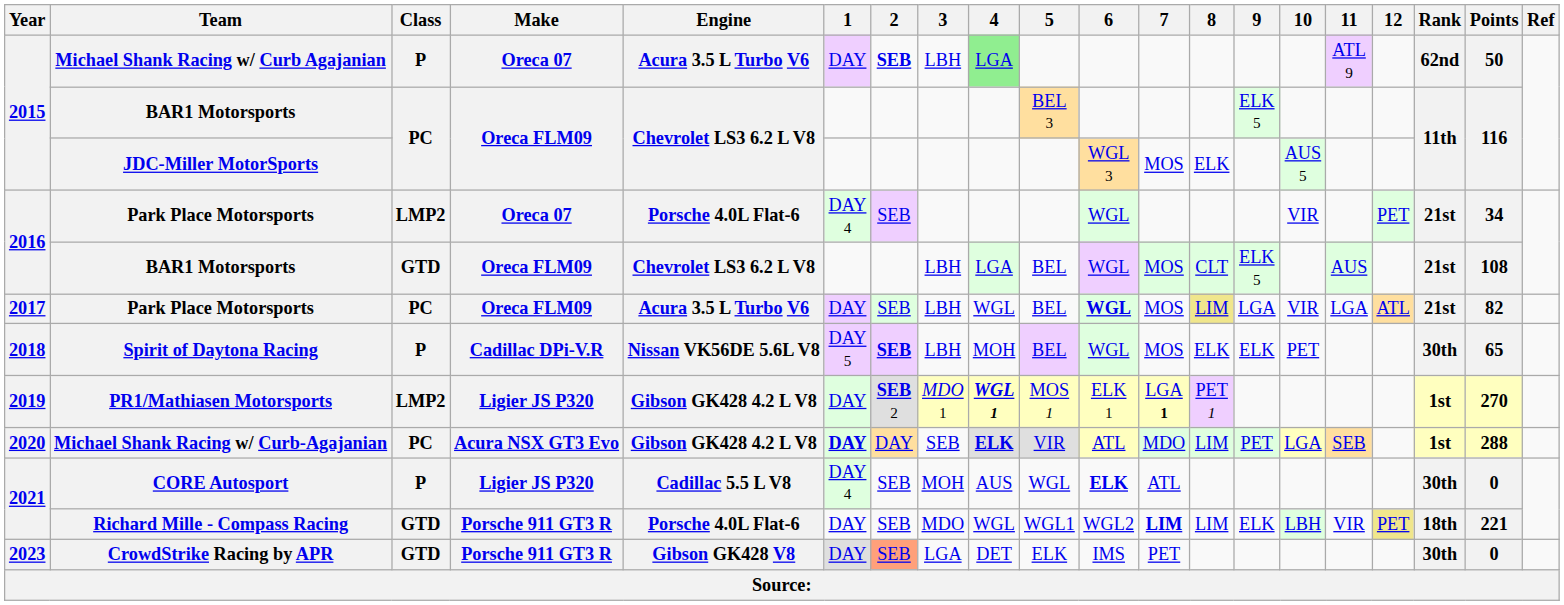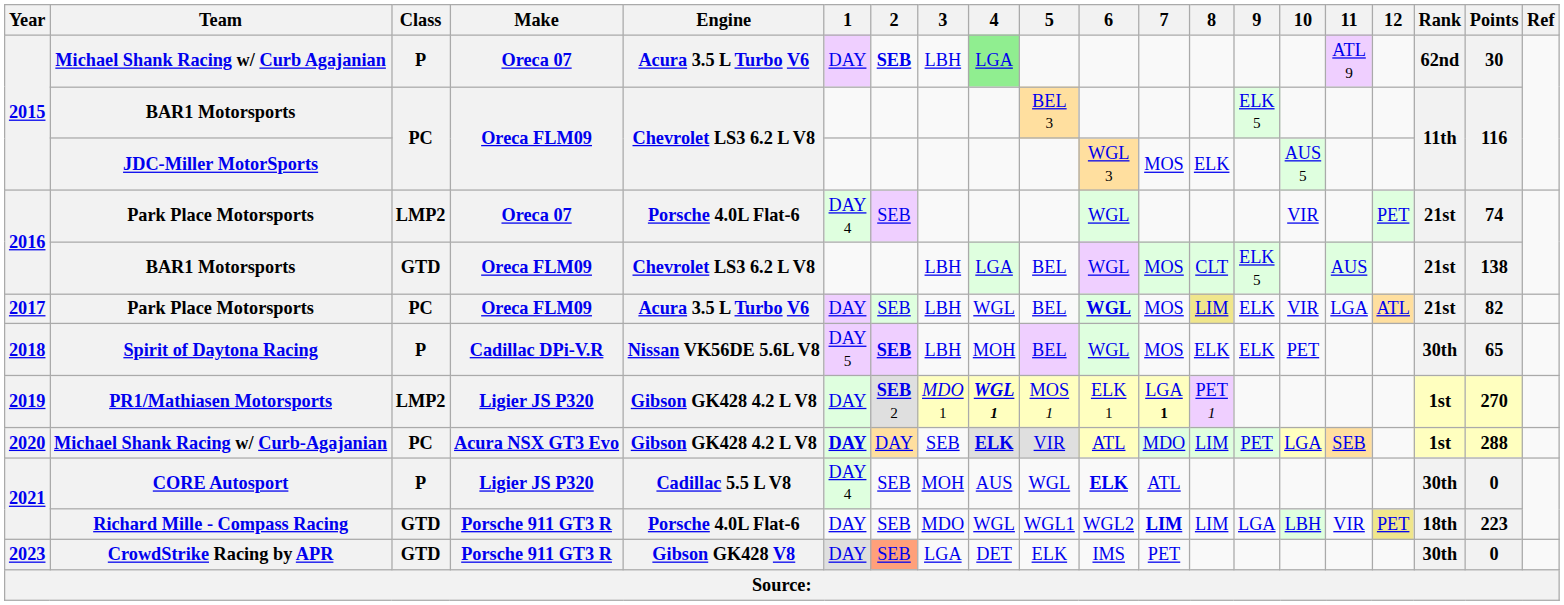(1494, 60) 50 -> (1494, 60) 30
(1494, 216) 34 -> (1494, 216) 74
(1494, 267) 108 -> (1494, 267) 138
(1257, 308) LGA -> (1257, 308) ELK
(1257, 524) ELK -> (1257, 524) LGA
(1494, 524) 221 -> (1494, 524) 223
